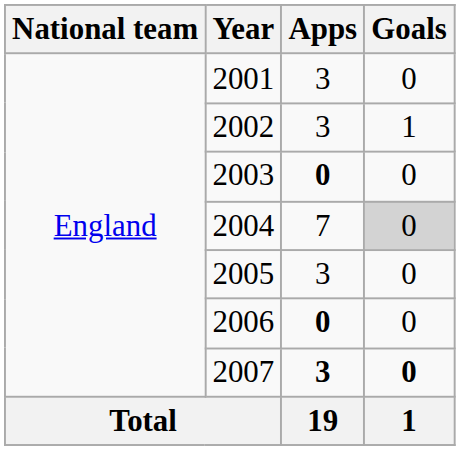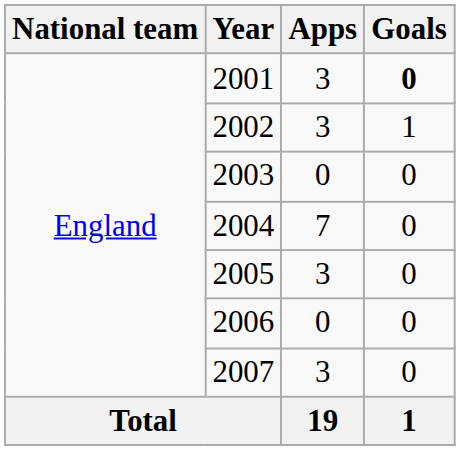(409, 77) normal -> (409, 77) bold
(323, 175) bold -> (323, 175) normal
(409, 224) lightgrey background -> (409, 224) no background
(323, 322) bold -> (323, 322) normal
(323, 371) bold -> (323, 371) normal
(409, 371) bold -> (409, 371) normal
